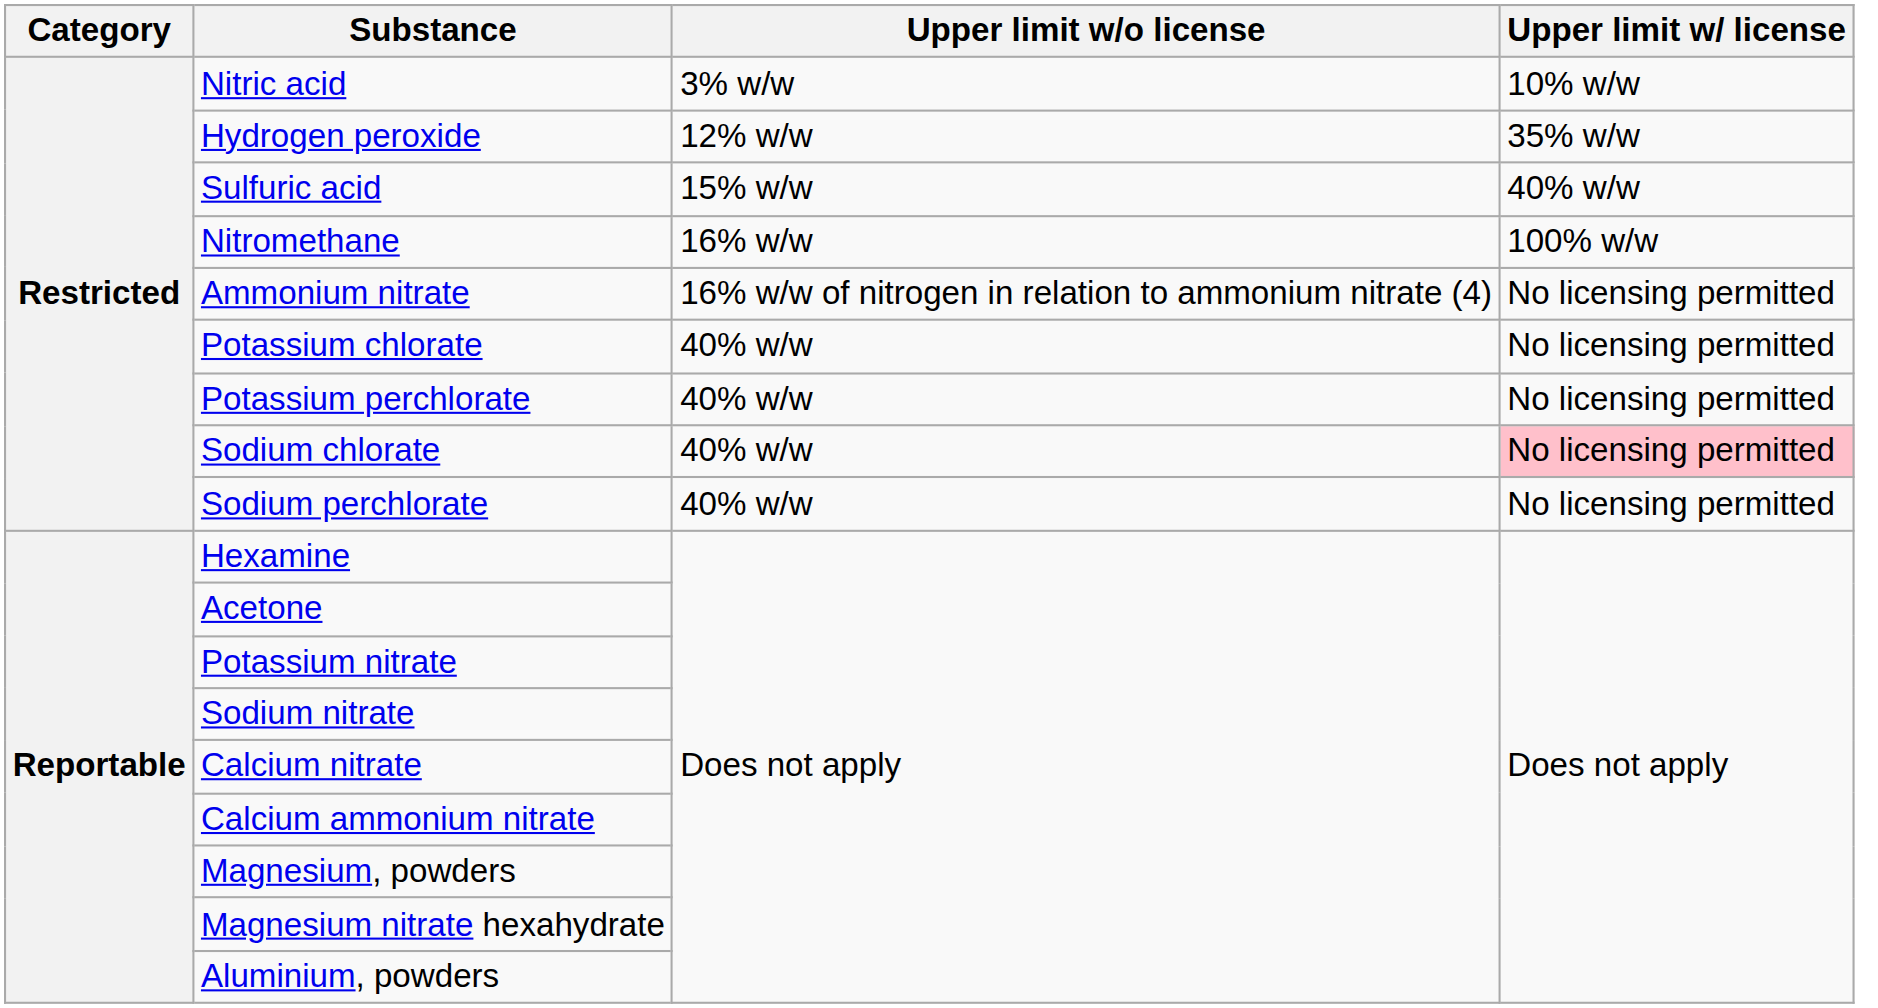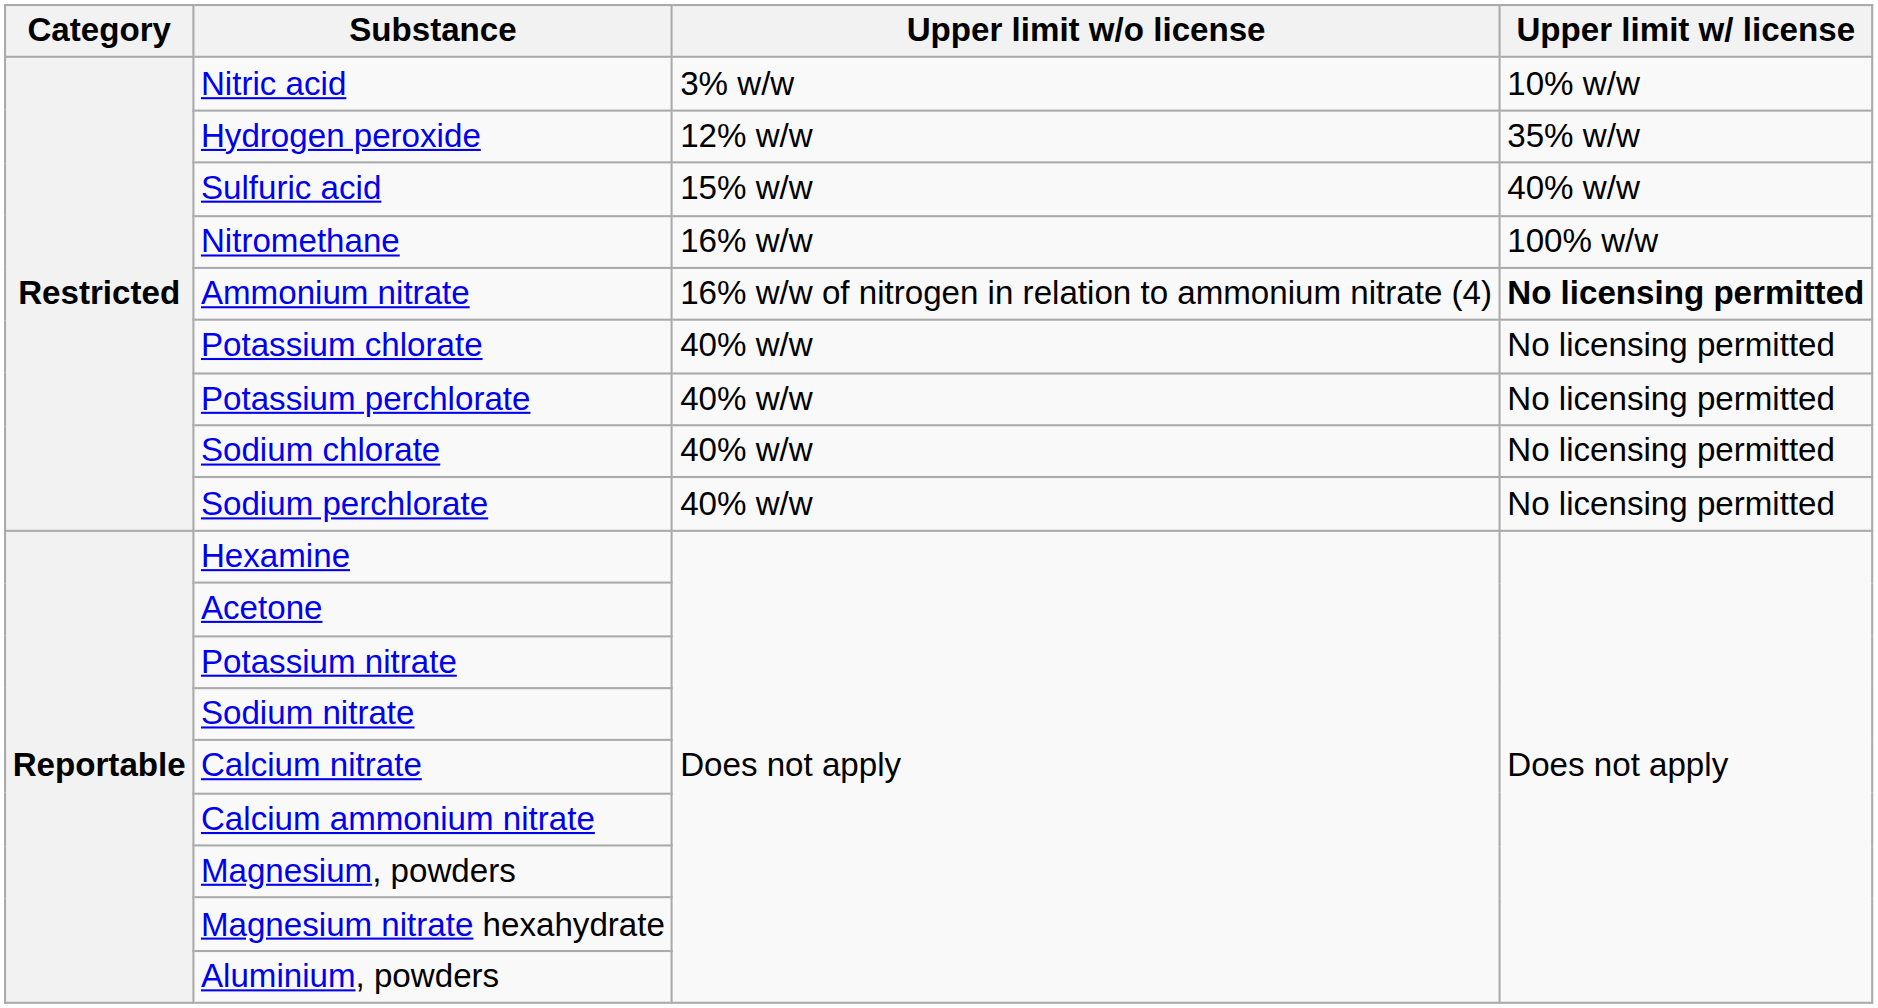(1671, 293) normal -> (1686, 293) bold
(1671, 450) pink background -> (1671, 450) no background
